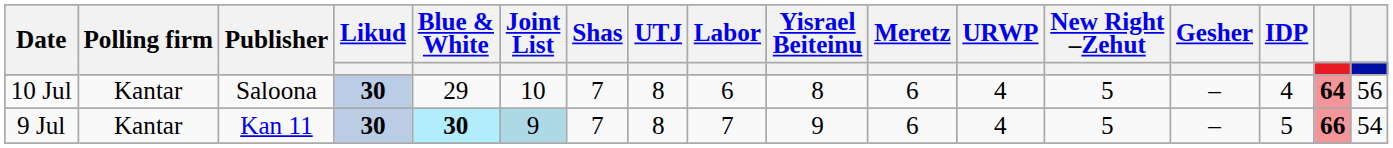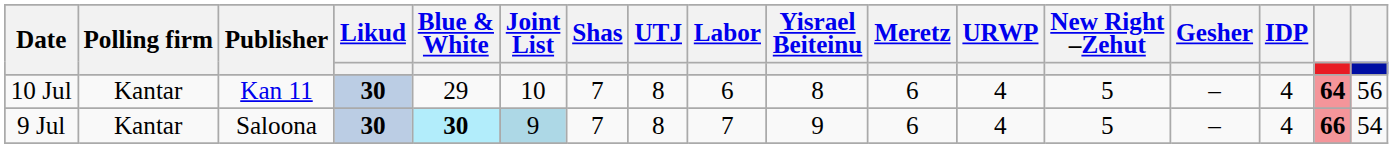(276, 91) Saloona -> (276, 91) Kan 11
(276, 125) Kan 11 -> (276, 125) Saloona
(1287, 125) 5 -> (1287, 125) 4
